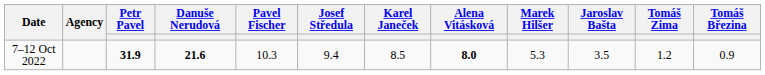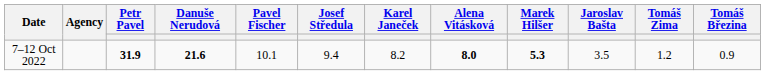(267, 54) 10.3 -> (267, 54) 10.1
(398, 54) 8.5 -> (398, 54) 8.2
(537, 54) normal -> (537, 54) bold
